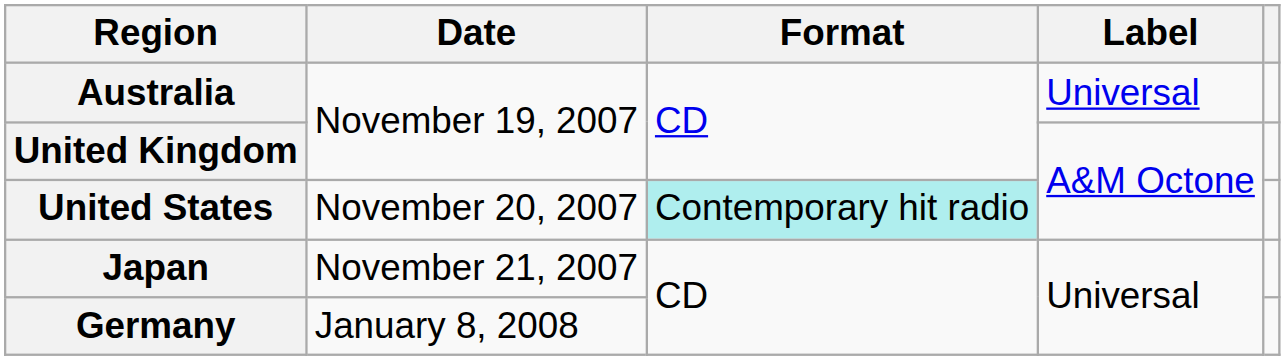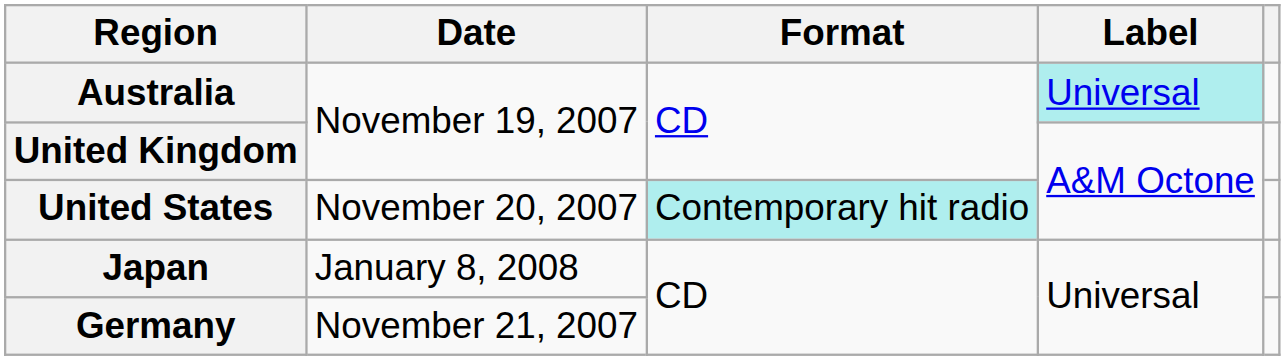(1123, 92) no background -> (1123, 92) paleturquoise background
(476, 267) November 21, 2007 -> (447, 267) January 8, 2008
(447, 325) January 8, 2008 -> (476, 325) November 21, 2007
